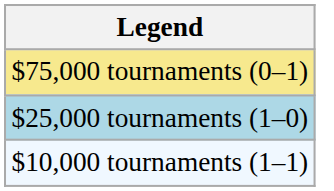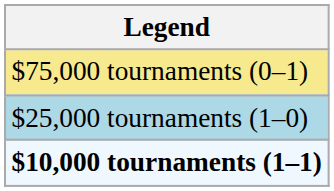(160, 161) normal -> (167, 161) bold
